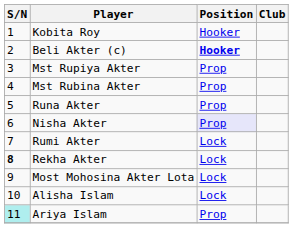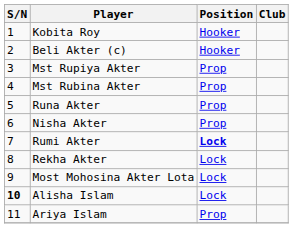(220, 50) bold -> (220, 50) normal
(213, 123) lavender background -> (213, 123) no background
(213, 141) normal -> (213, 141) bold
(10, 159) bold -> (10, 159) normal
(14, 196) normal -> (14, 196) bold
(14, 214) paleturquoise background -> (14, 214) no background
